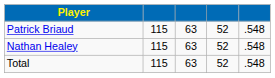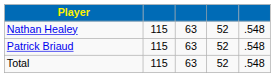rows swapped: (40, 30) <-> (42, 47)
